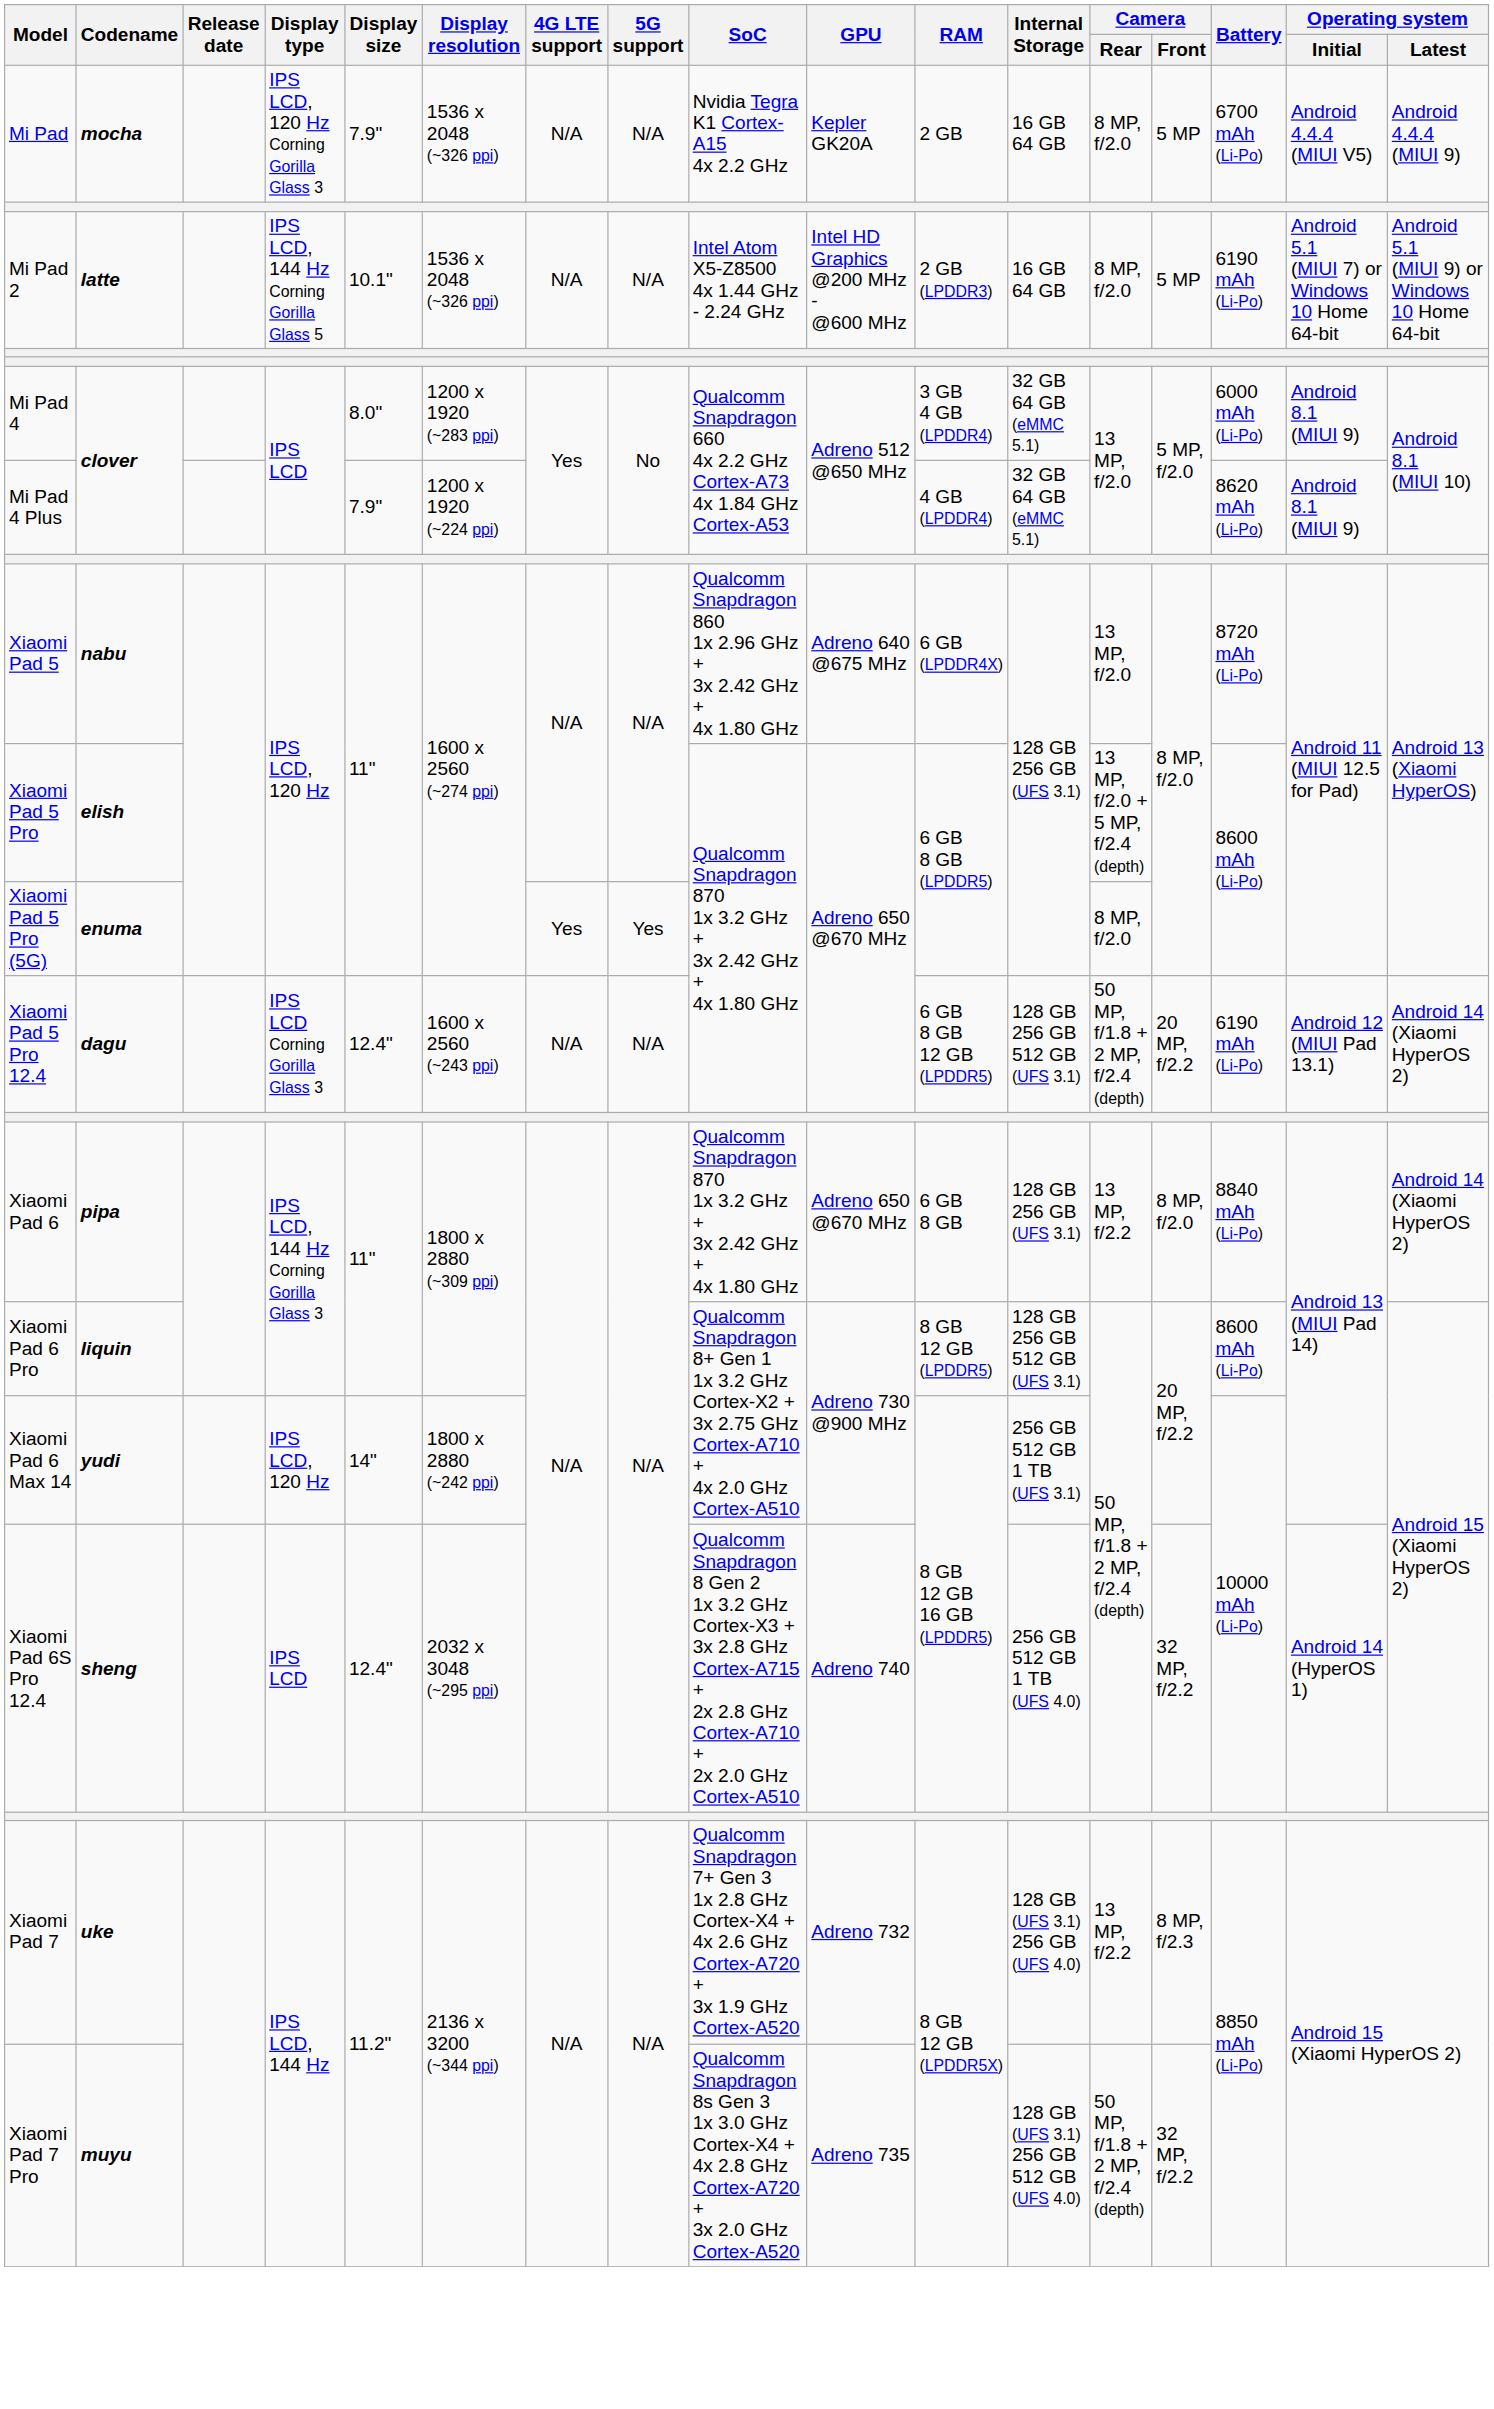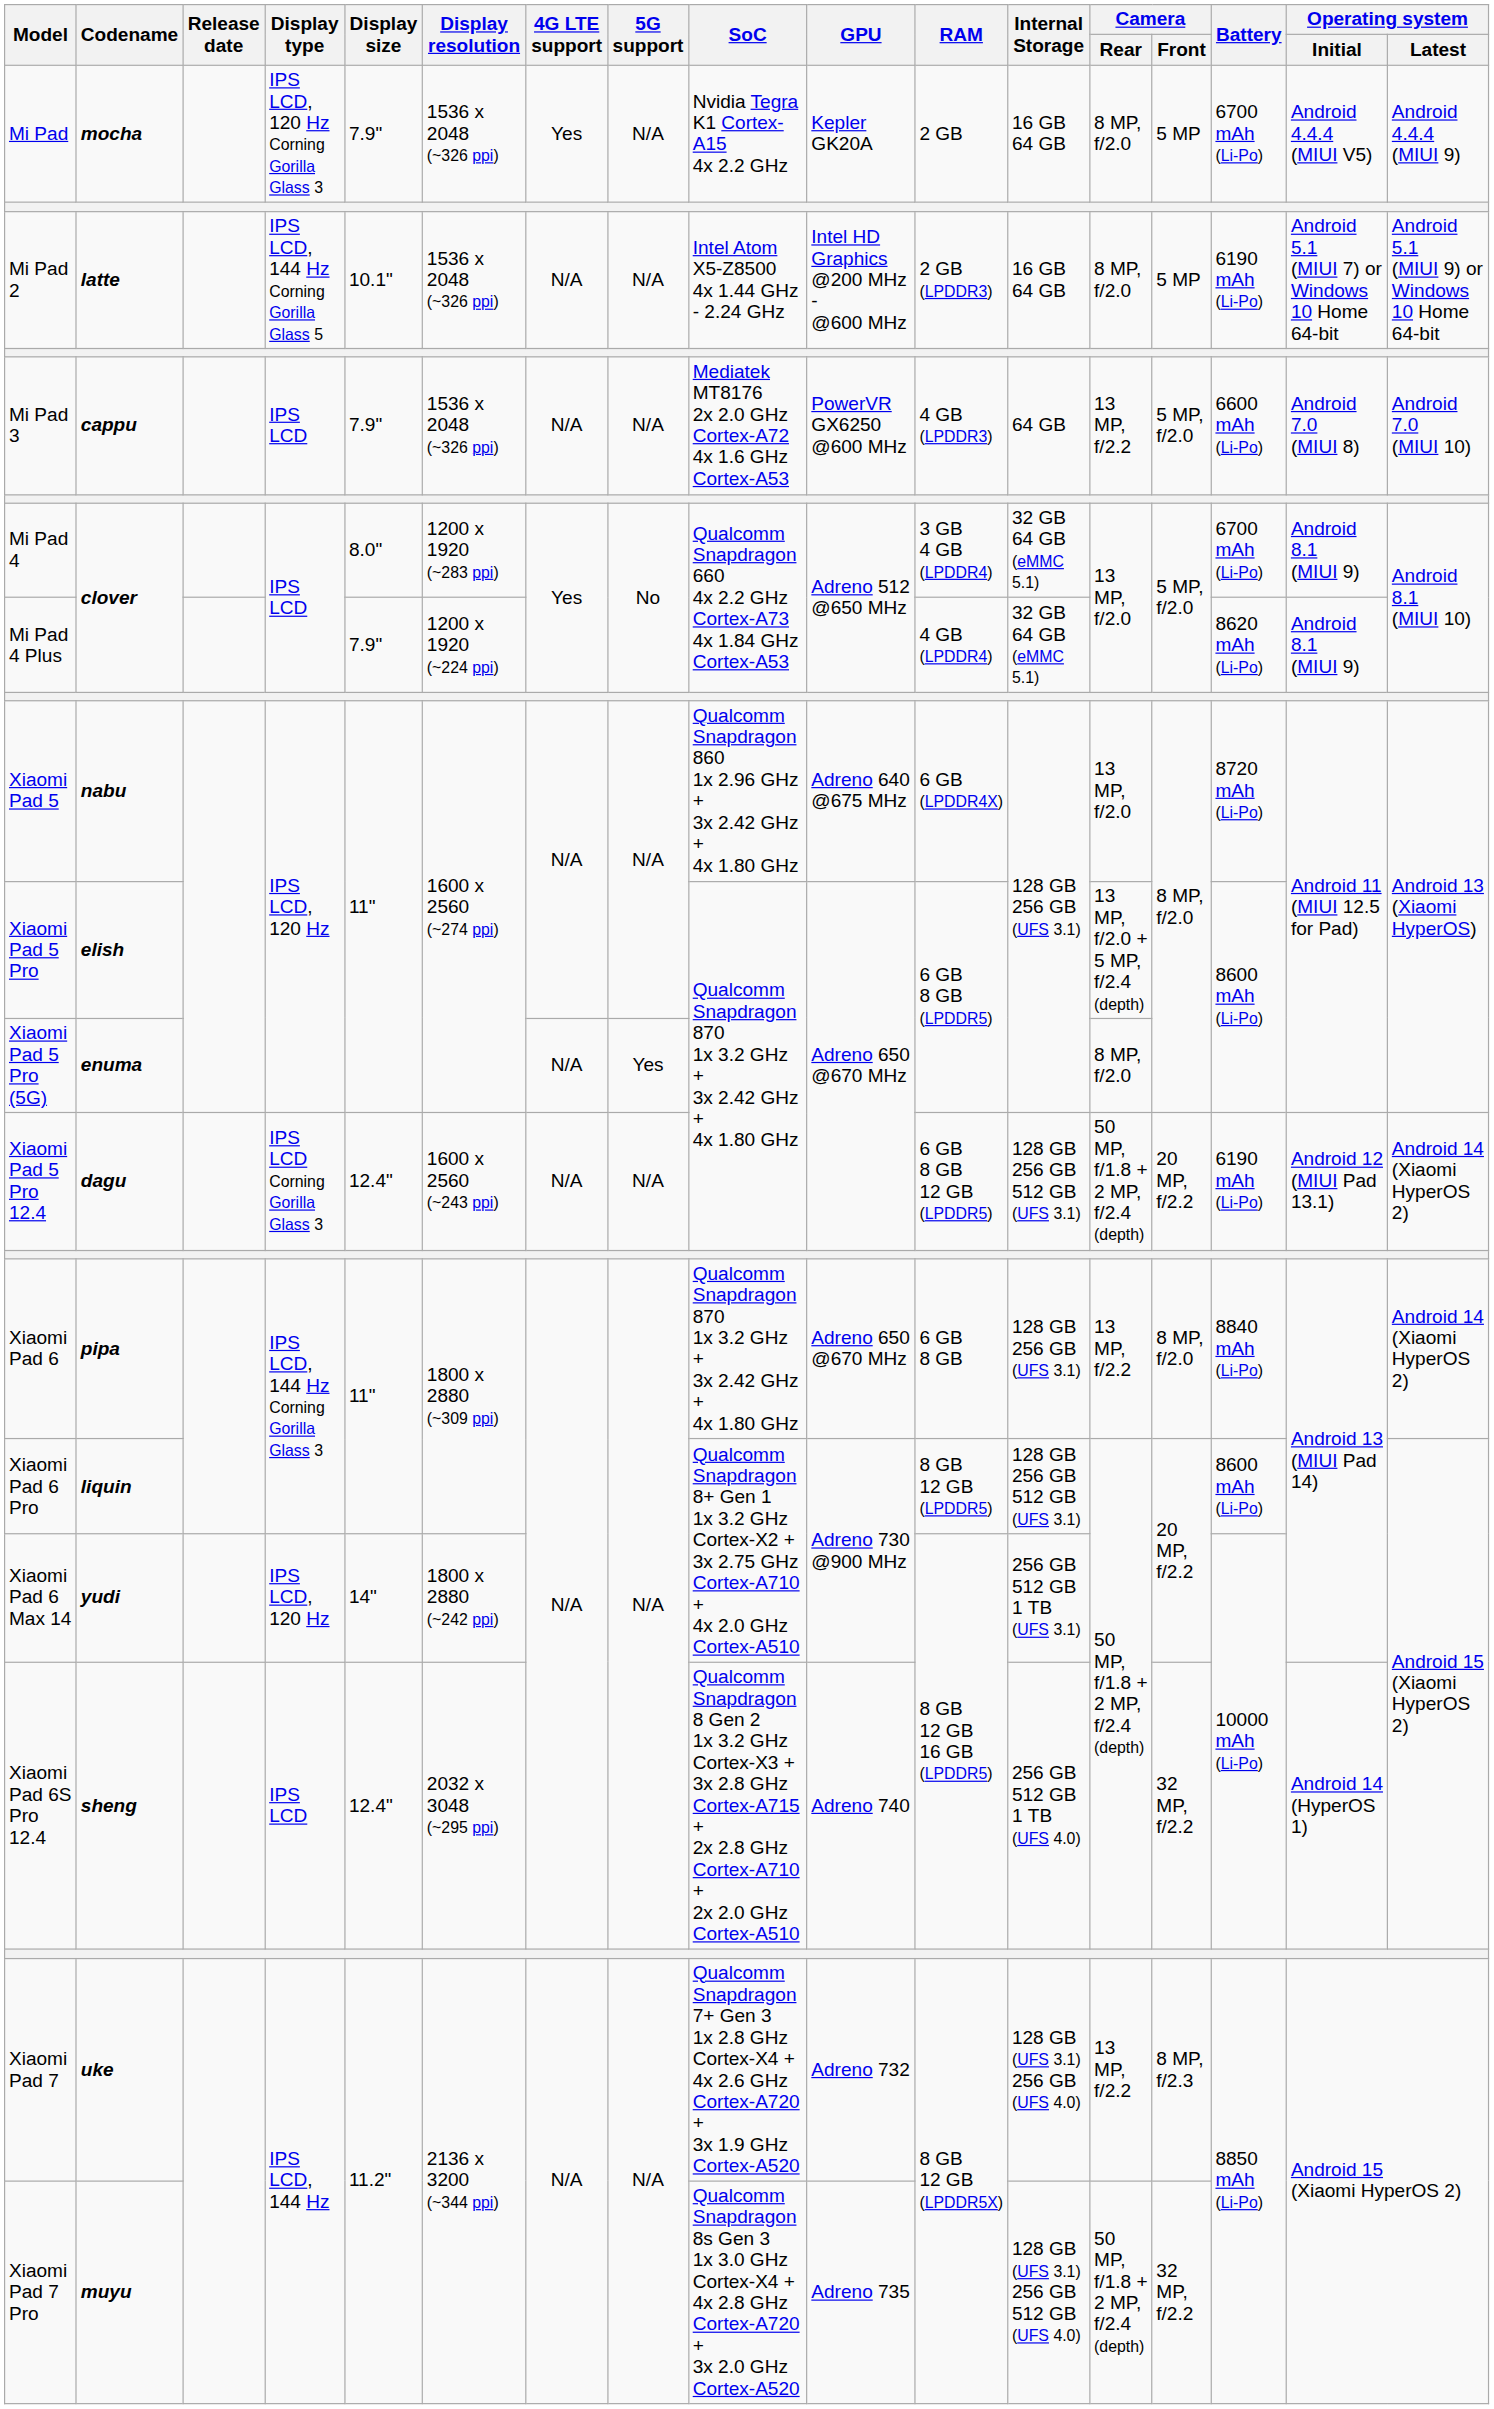(567, 133) N/A -> (567, 133) Yes
+ row: (39, 425)
(1239, 413) 6000 mAh (Li-Po) -> (1239, 550) 6700 mAh (Li-Po)
(567, 928) Yes -> (567, 1065) N/A
